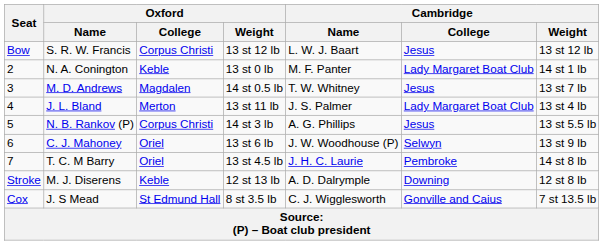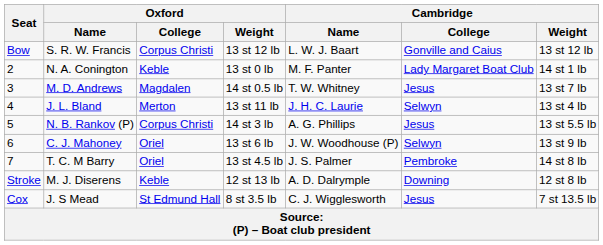(419, 50) Jesus -> (453, 50) Gonville and Caius
(320, 106) J. S. Palmer -> (326, 106) J. H. C. Laurie
(469, 106) Lady Margaret Boat Club -> (423, 106) Selwyn
(326, 161) J. H. C. Laurie -> (320, 161) J. S. Palmer
(453, 198) Gonville and Caius -> (419, 198) Jesus
